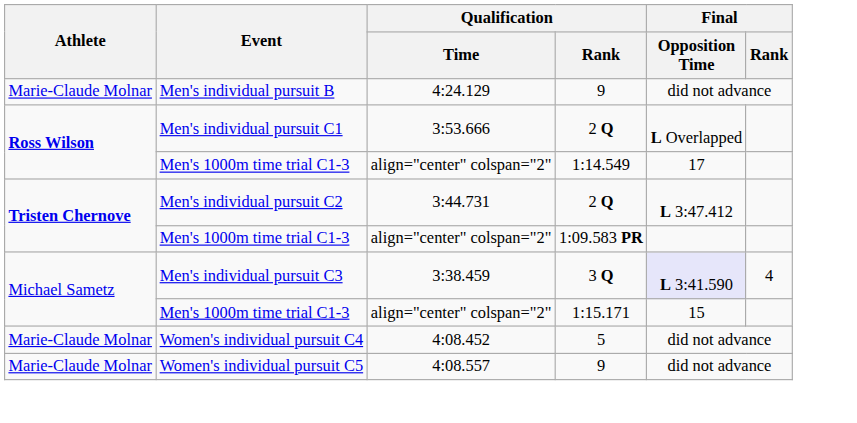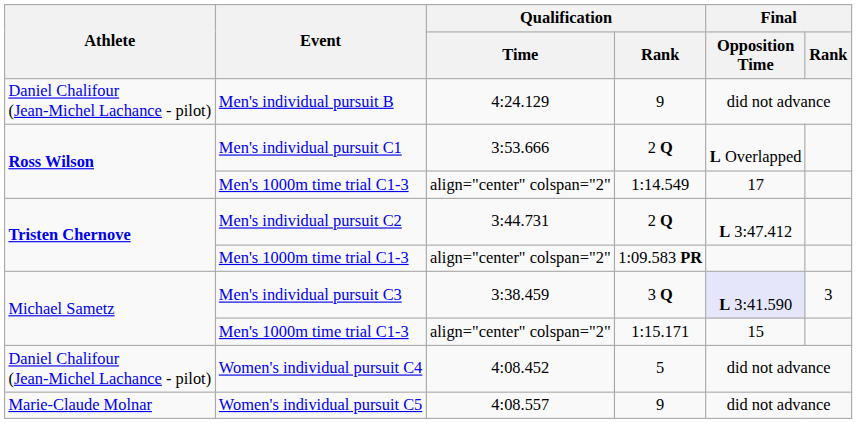(80, 91) Marie-Claude Molnar -> (110, 101) Daniel Chalifour (Jean-Michel Lachance - pilot)
(769, 275) 4 -> (828, 295) 3
(80, 339) Marie-Claude Molnar -> (110, 368) Daniel Chalifour (Jean-Michel Lachance - pilot)
